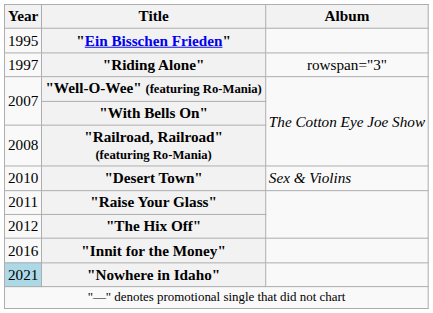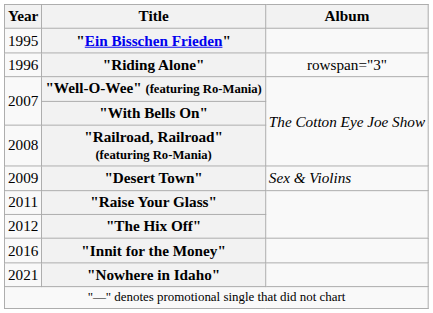(23, 64) 1997 -> (23, 64) 1996
(23, 178) 2010 -> (23, 178) 2009
(23, 274) lightblue background -> (23, 274) no background
